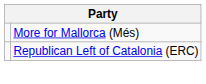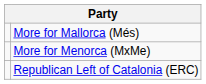+ row: (82, 51)
